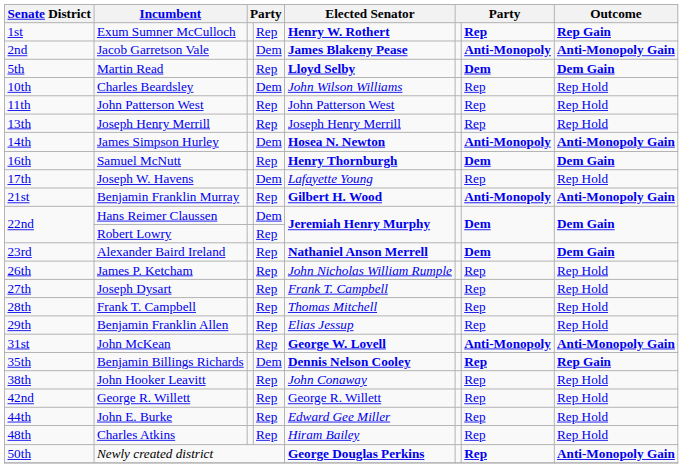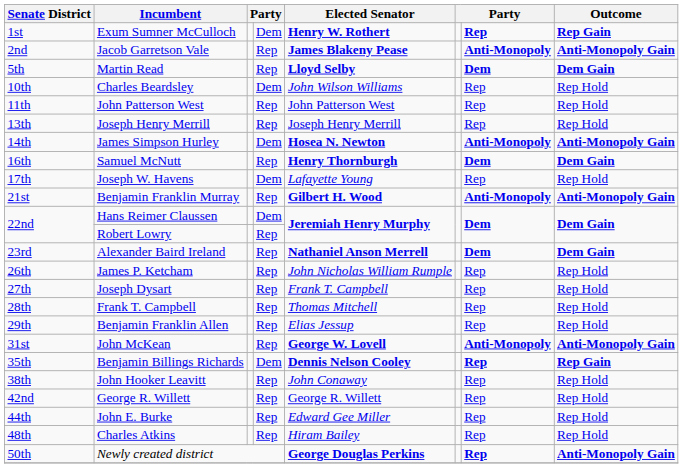(267, 32) Rep -> (269, 32) Dem
(269, 50) Dem -> (267, 50) Rep
